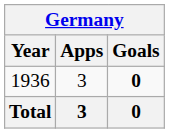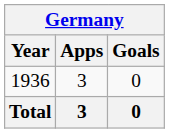(136, 81) bold -> (136, 81) normal
